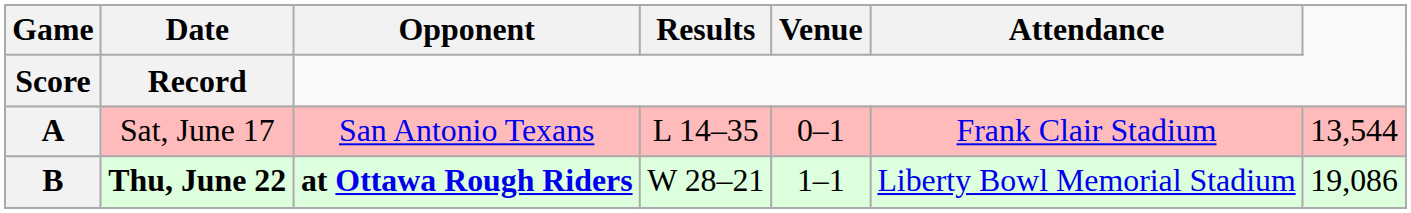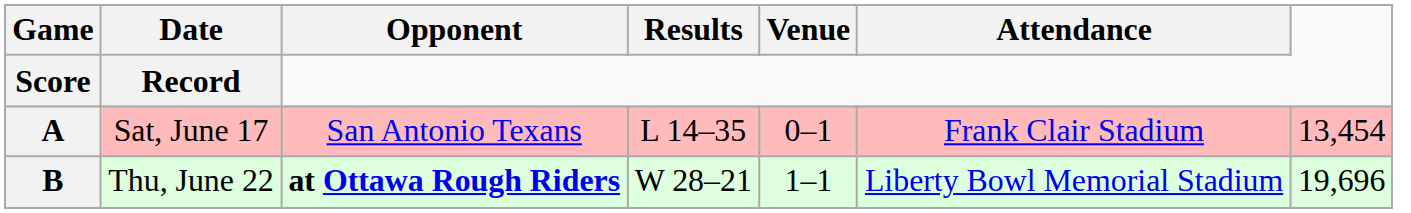(1354, 130) 13,544 -> (1342, 130) 13,454
(197, 181) bold -> (191, 181) normal
(1354, 181) 19,086 -> (1342, 181) 19,696
